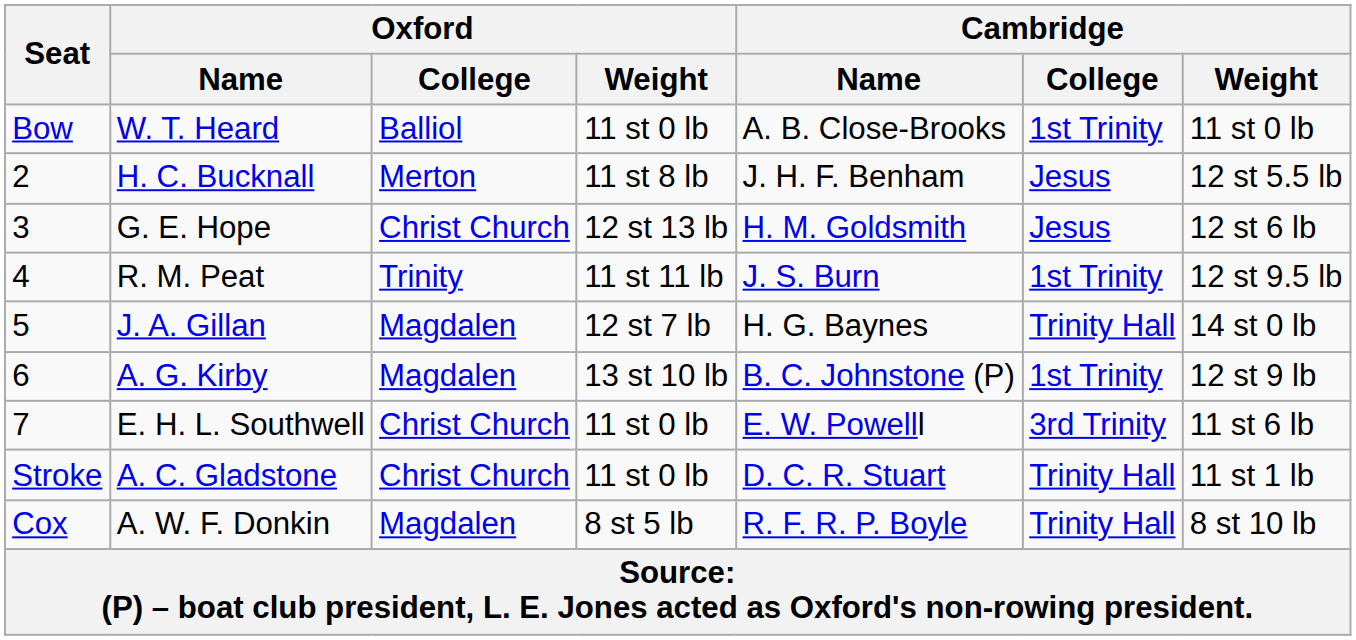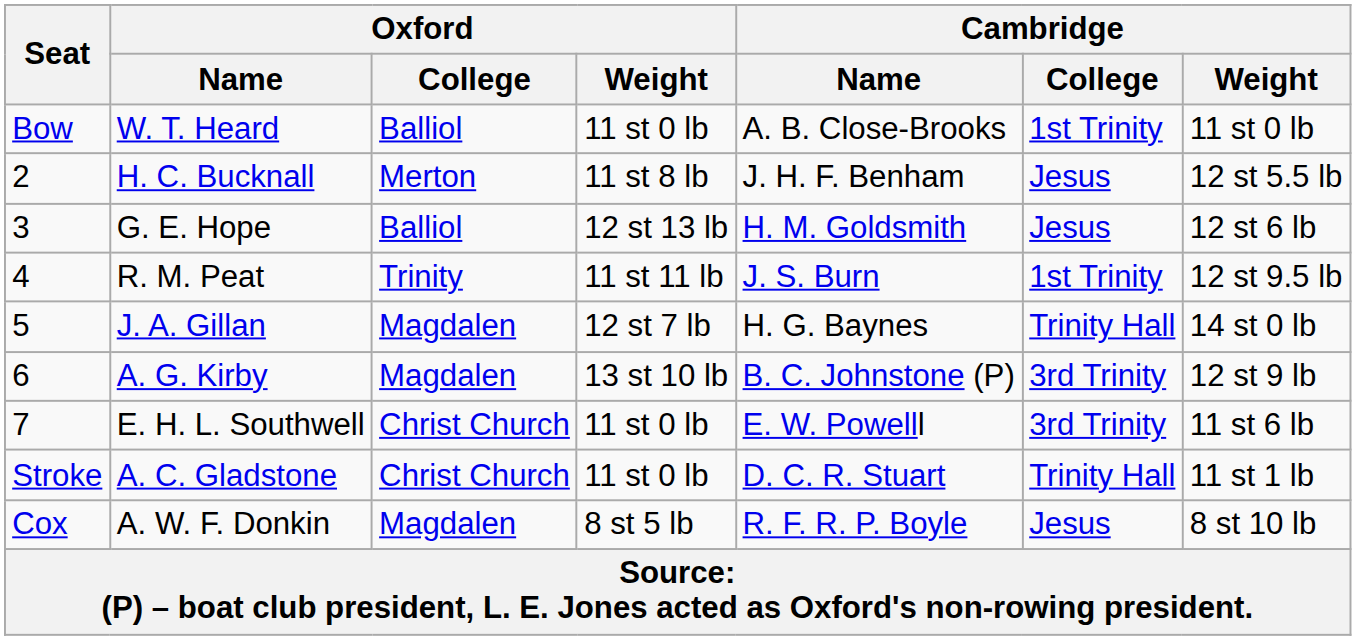(474, 227) Christ Church -> (421, 227) Balliol
(1096, 375) 1st Trinity -> (1098, 375) 3rd Trinity
(1102, 524) Trinity Hall -> (1070, 524) Jesus
